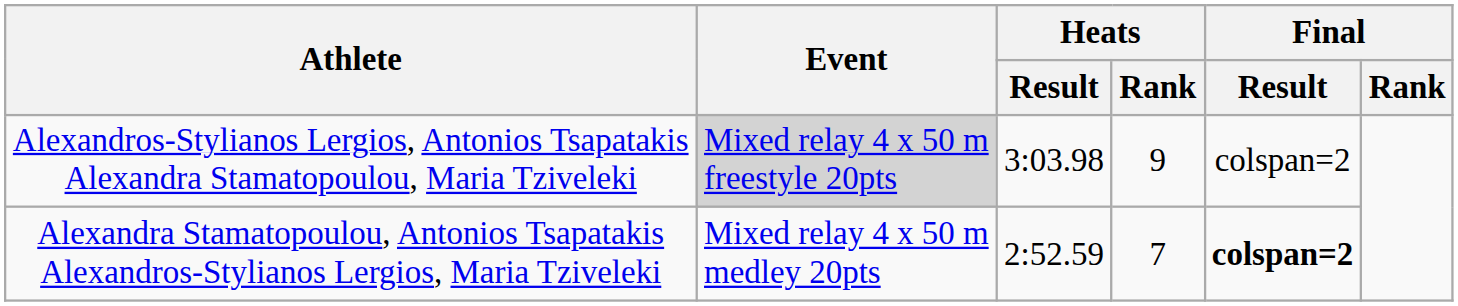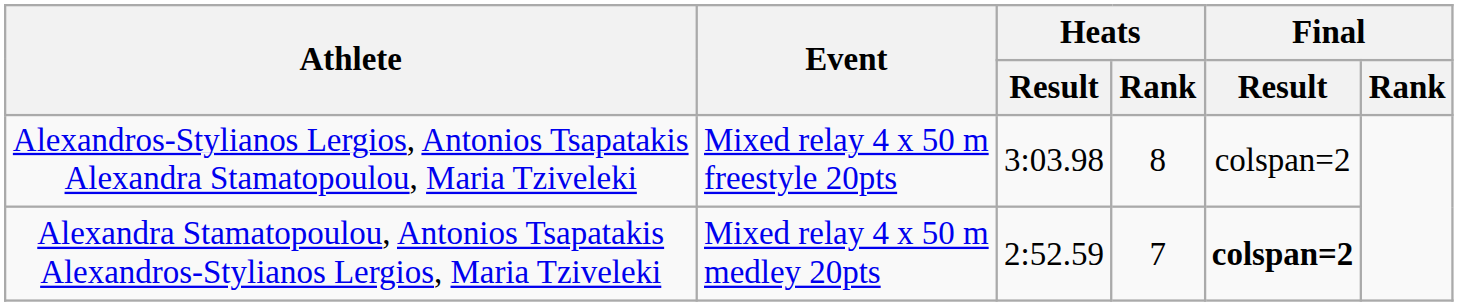(846, 160) lightgrey background -> (846, 160) no background
(1158, 160) 9 -> (1158, 160) 8
